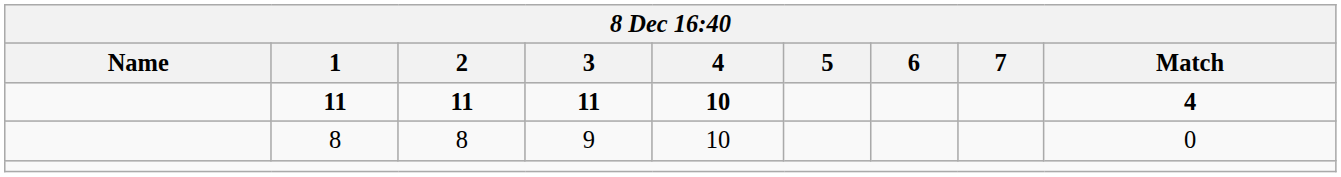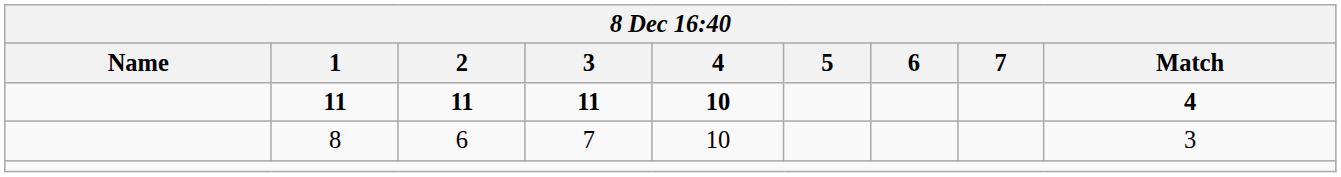(462, 140) 8 -> (462, 140) 6
(589, 140) 9 -> (589, 140) 7
(1190, 140) 0 -> (1190, 140) 3
